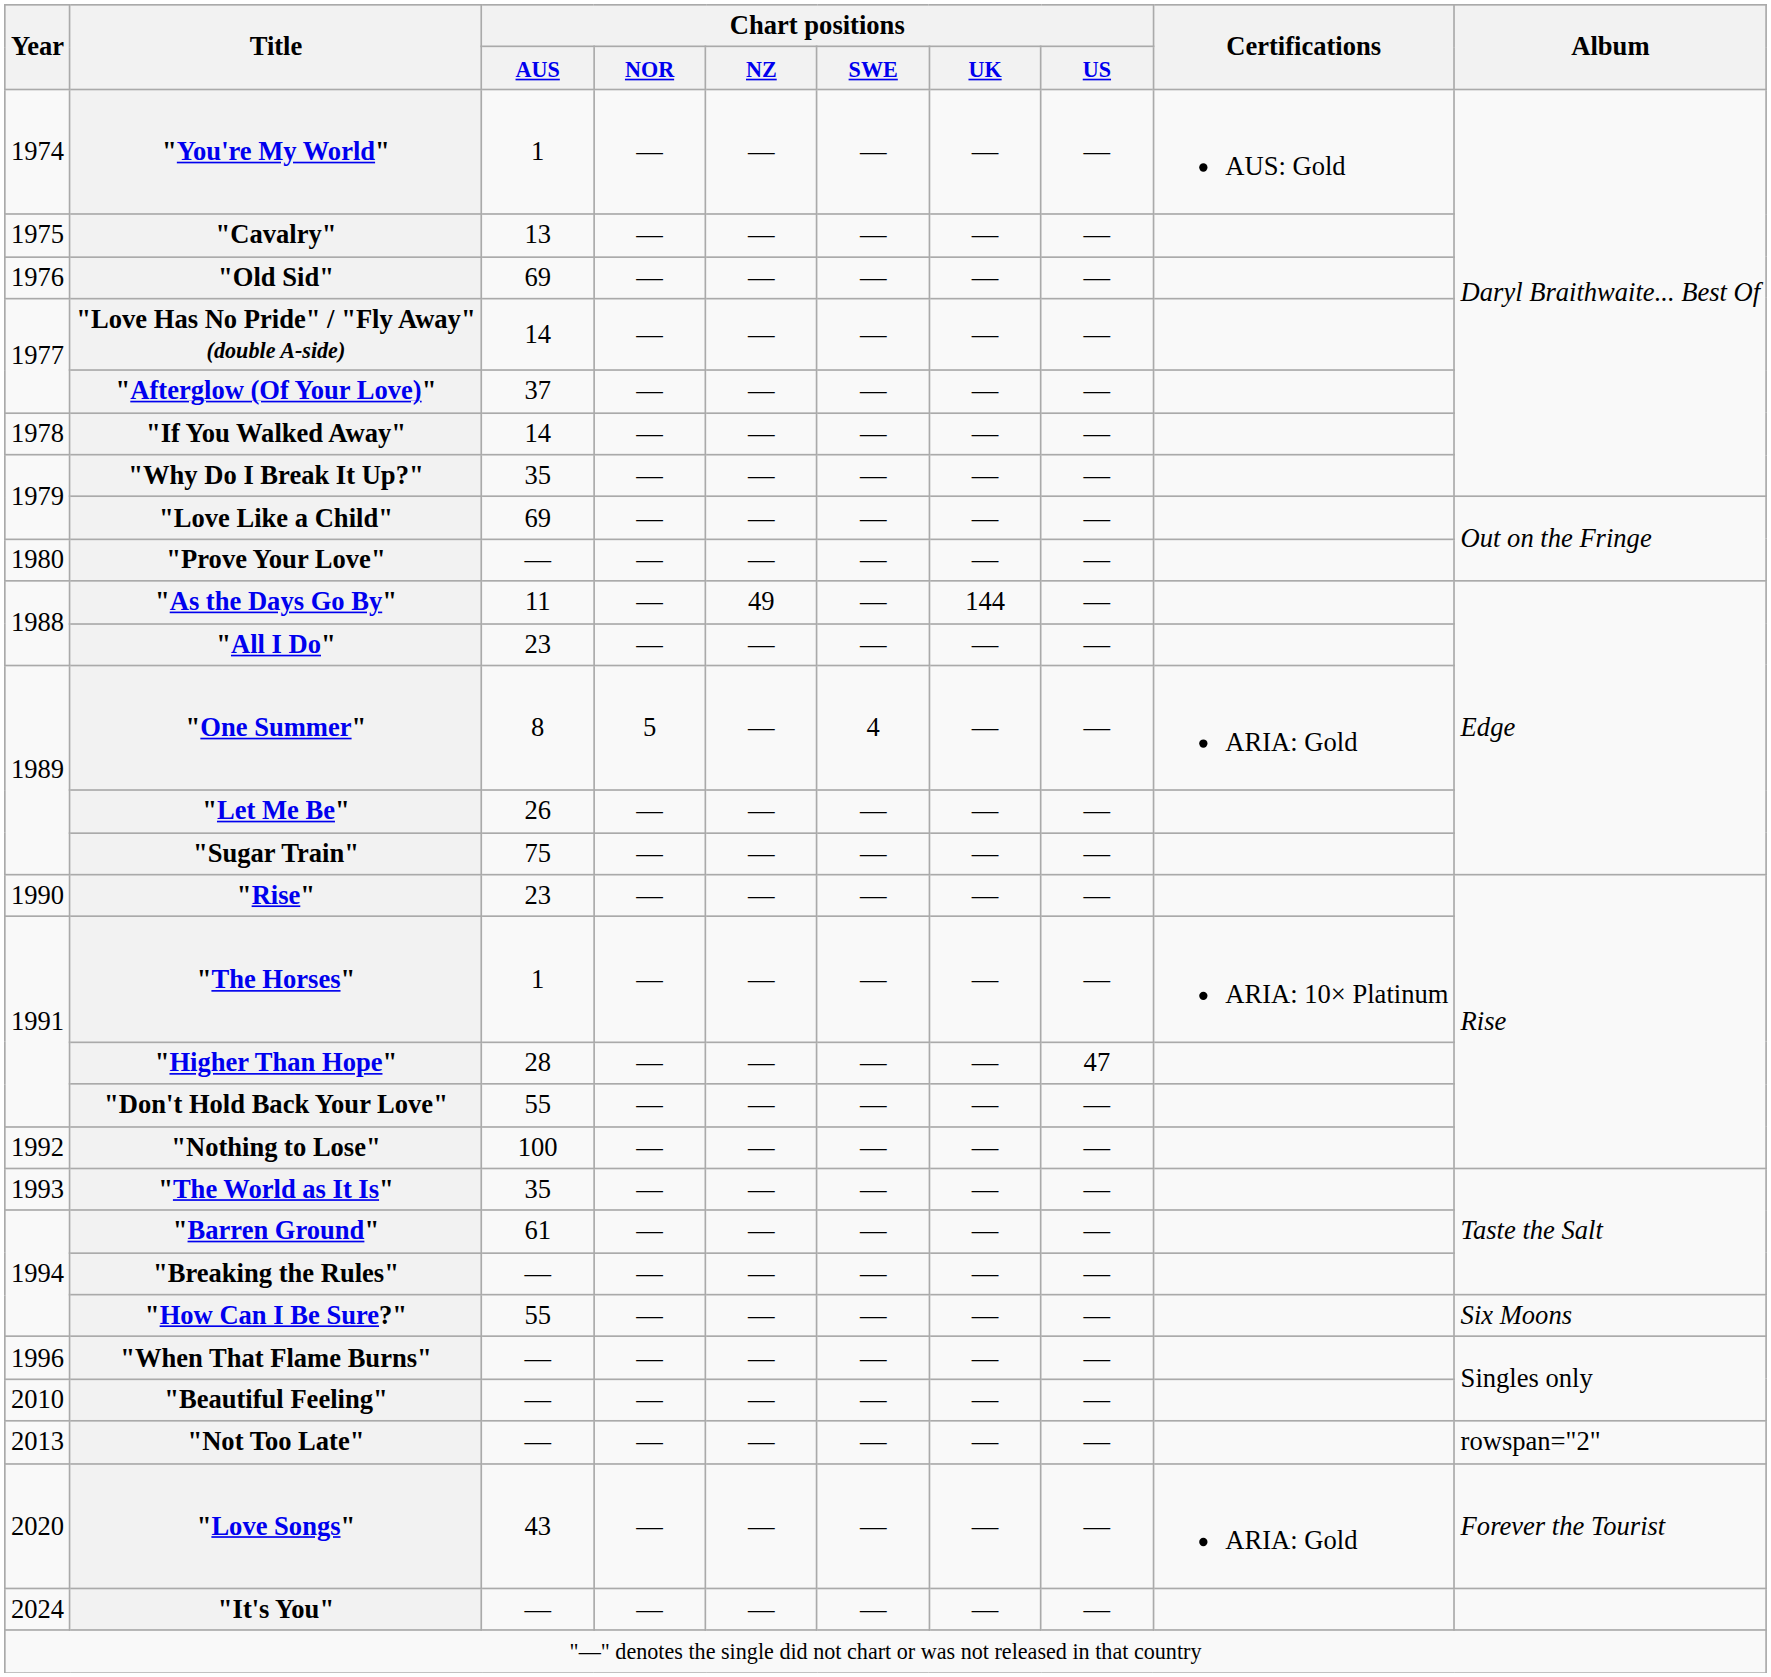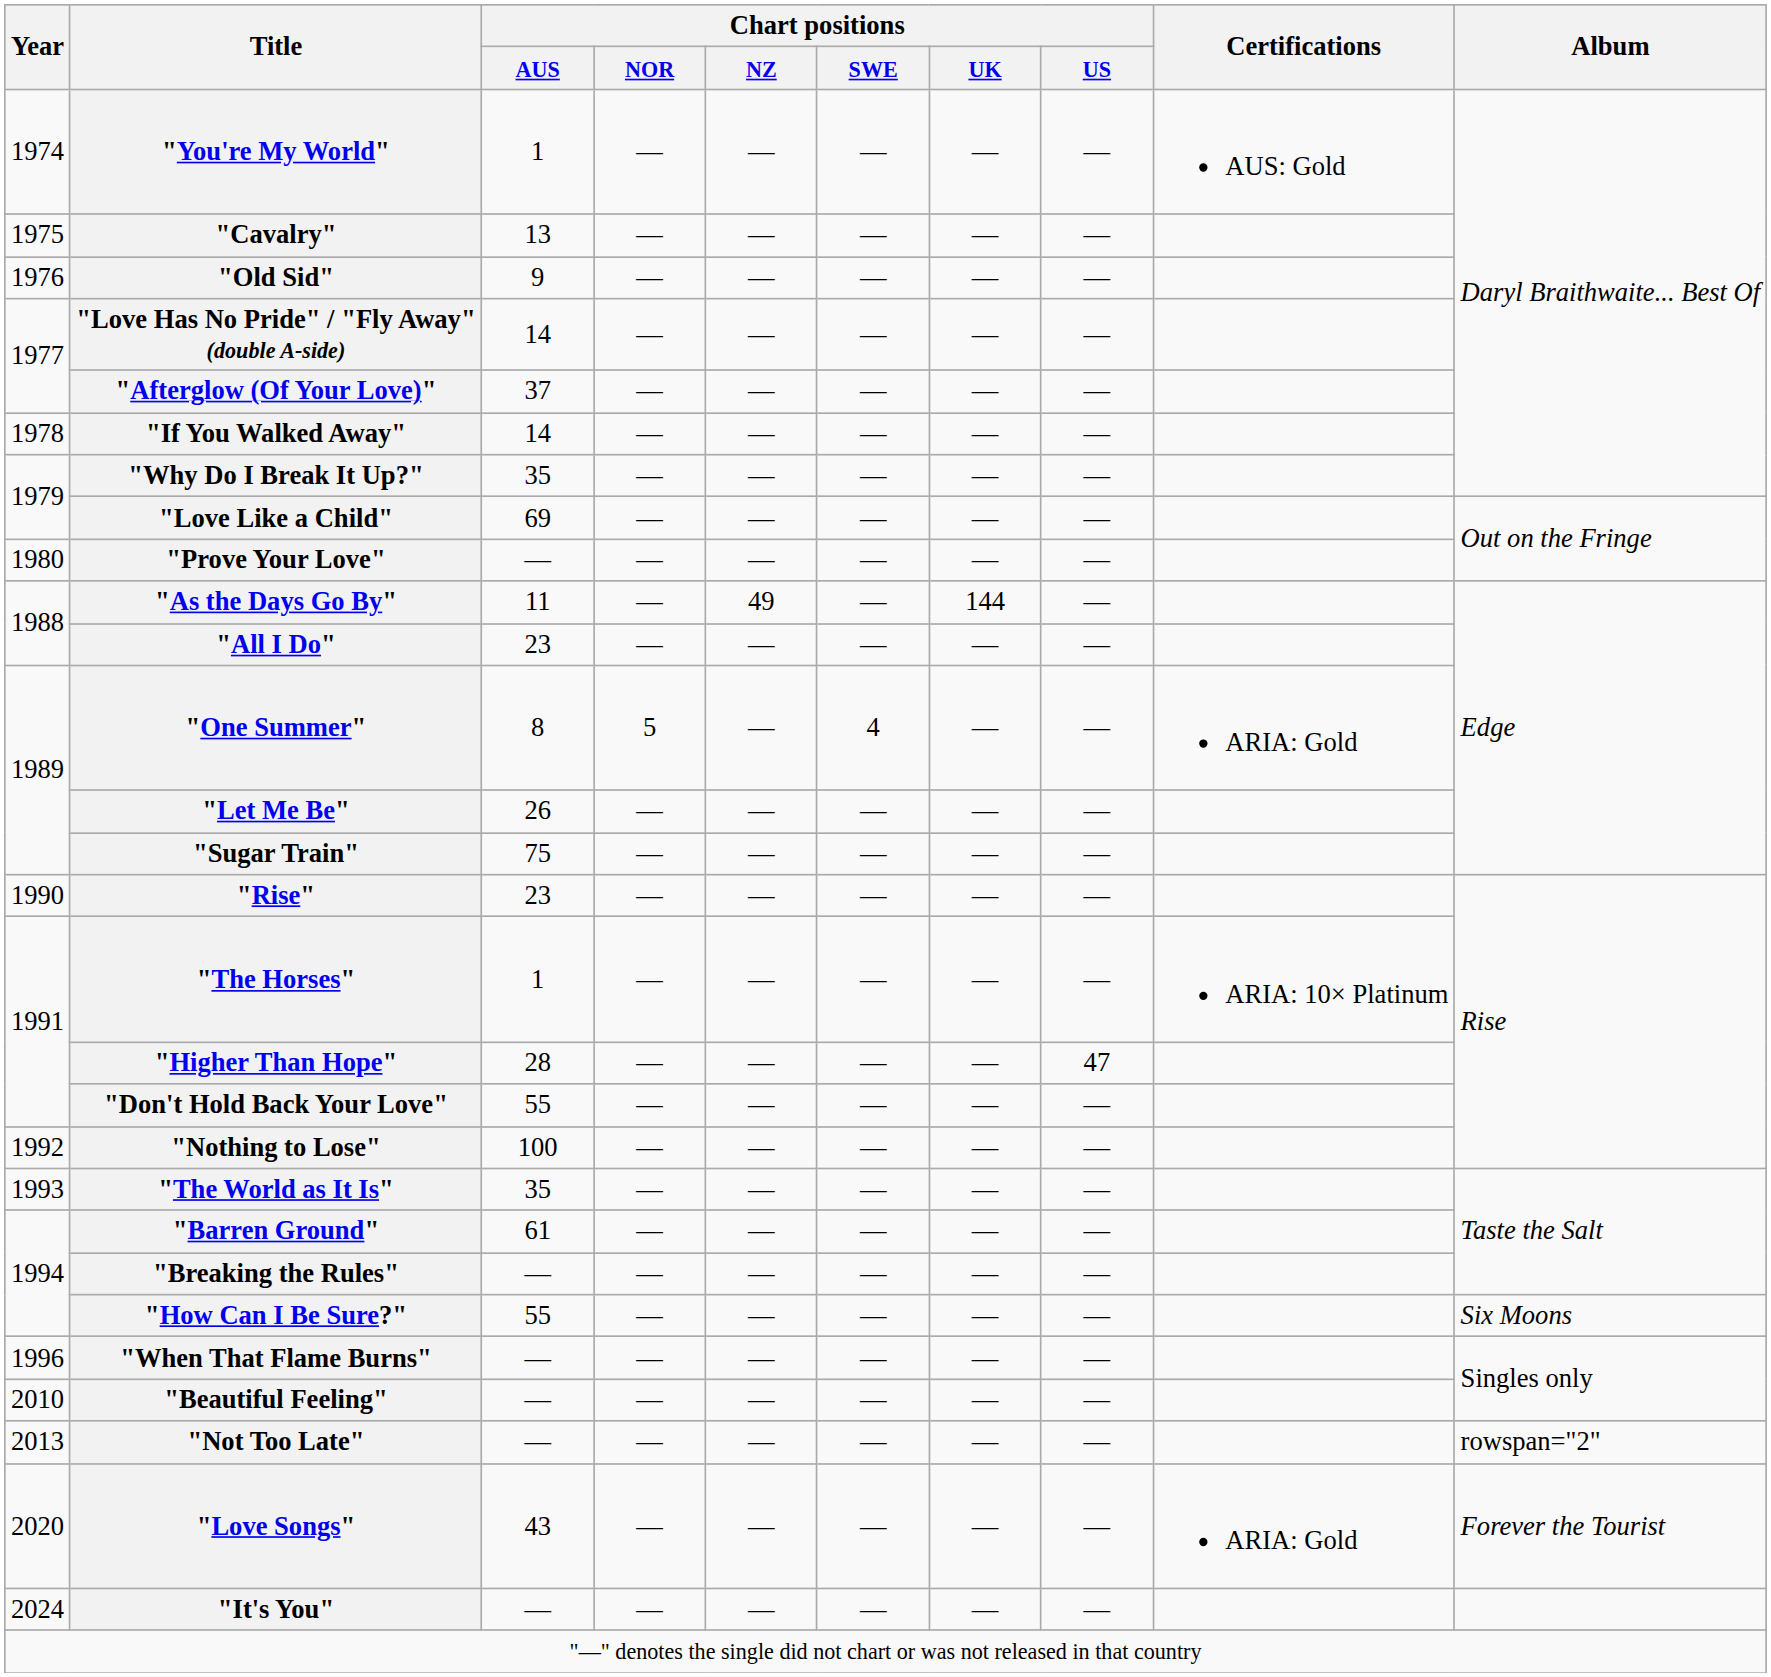(538, 277) 69 -> (538, 277) 9
